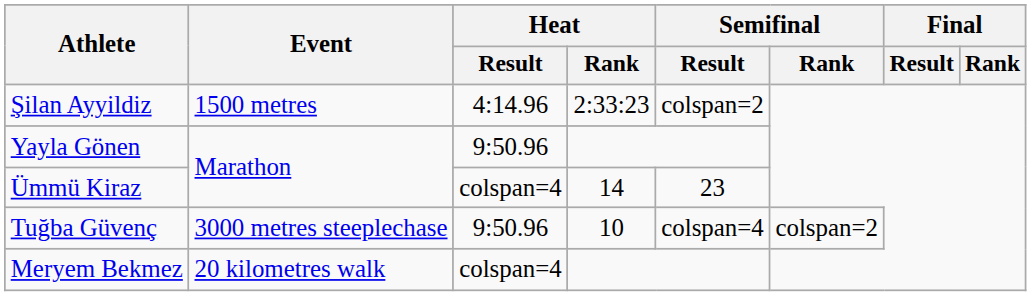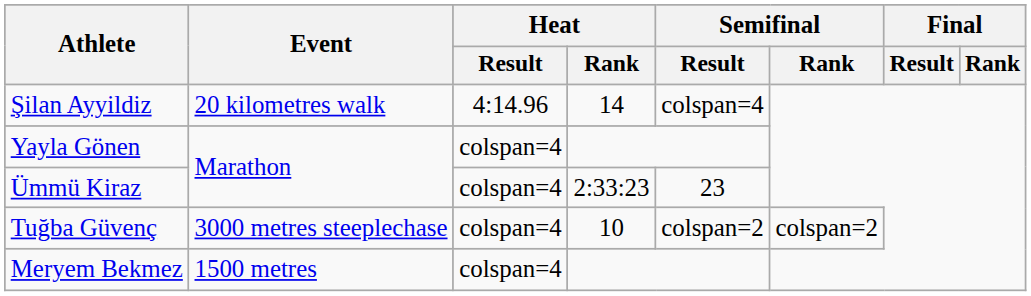(256, 105) 1500 metres -> (290, 105) 20 kilometres walk
(611, 105) 2:33:23 -> (611, 105) 14
(712, 105) colspan=2 -> (712, 105) colspan=4
(510, 146) 9:50.96 -> (510, 146) colspan=4
(611, 187) 14 -> (611, 187) 2:33:23
(510, 228) 9:50.96 -> (510, 228) colspan=4
(712, 228) colspan=4 -> (712, 228) colspan=2
(290, 269) 20 kilometres walk -> (256, 269) 1500 metres
